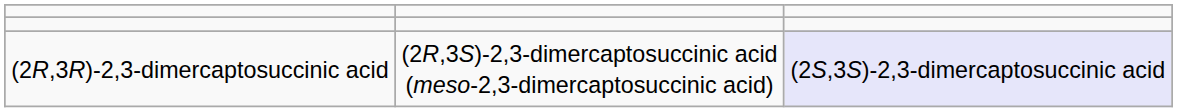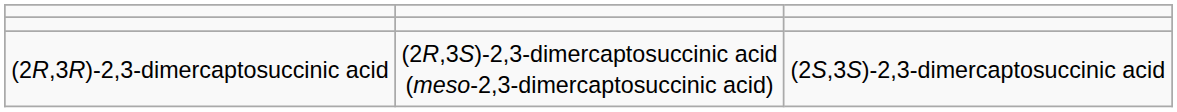(978, 70) lavender background -> (978, 70) no background
